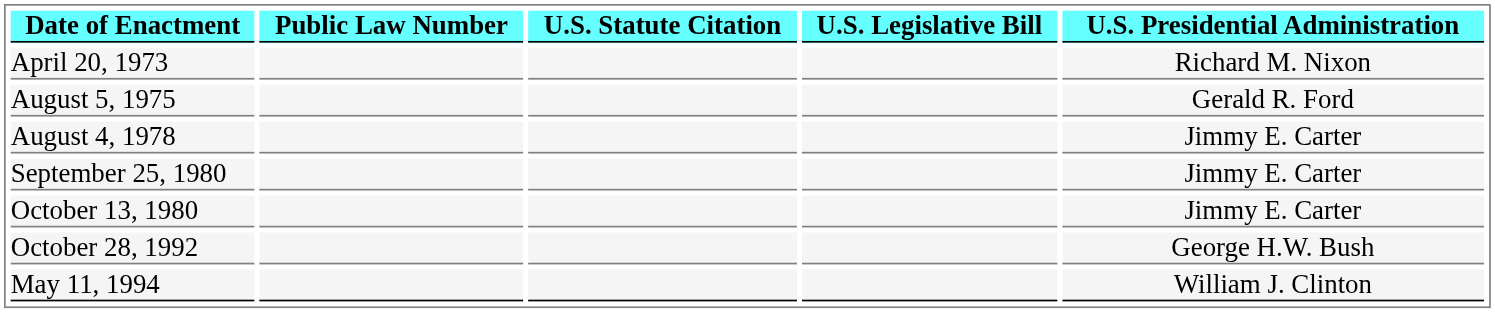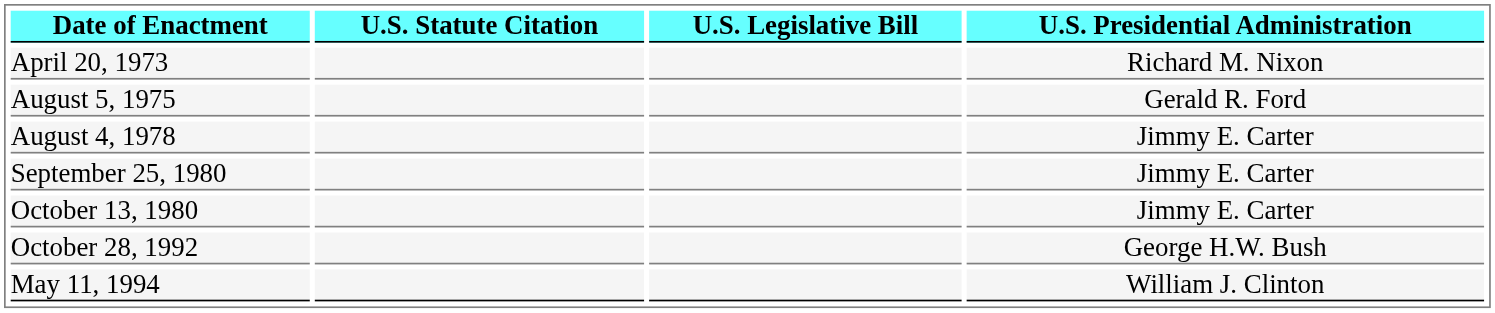- column: (391, 25)
